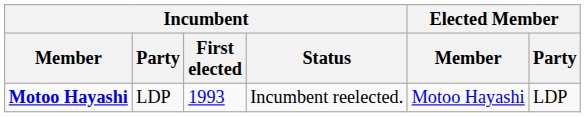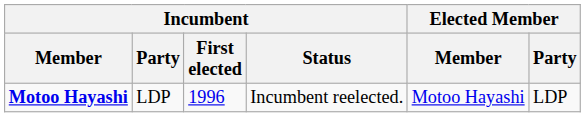(206, 97) 1993 -> (206, 97) 1996
